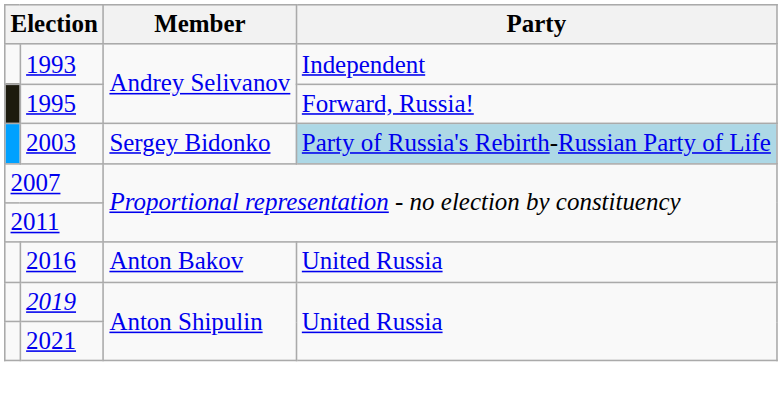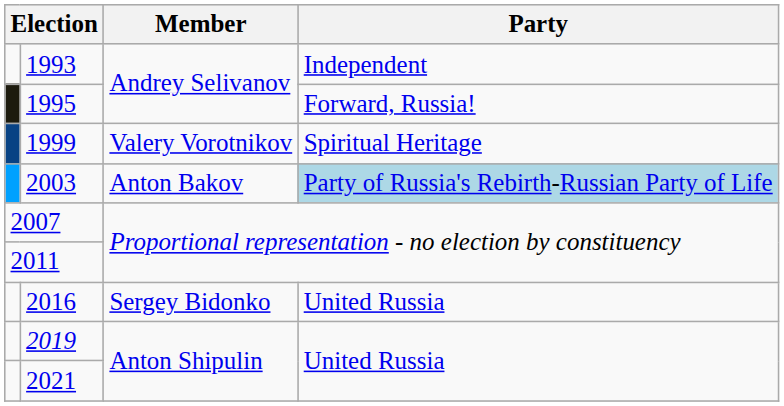+ row: (51, 143)
(190, 143) Sergey Bidonko -> (176, 182) Anton Bakov
(176, 261) Anton Bakov -> (190, 301) Sergey Bidonko
